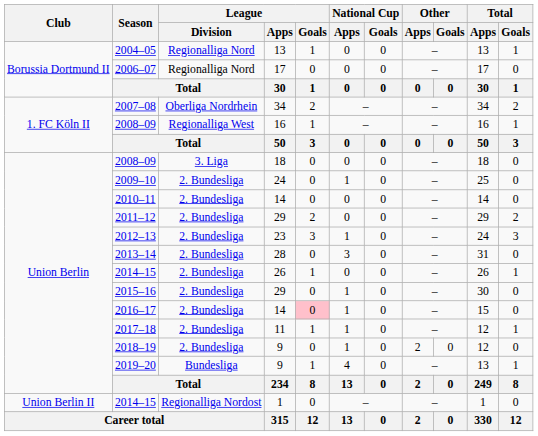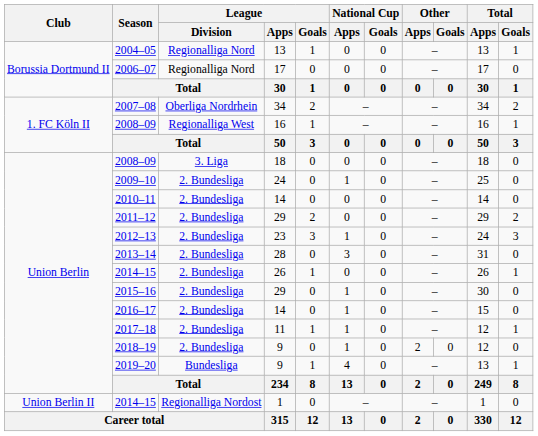(312, 310) pink background -> (312, 310) no background
